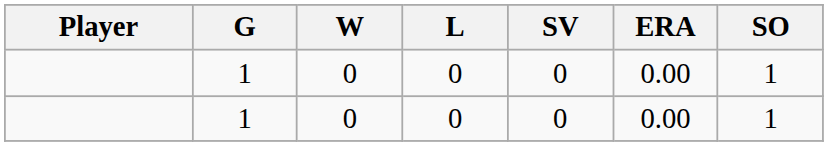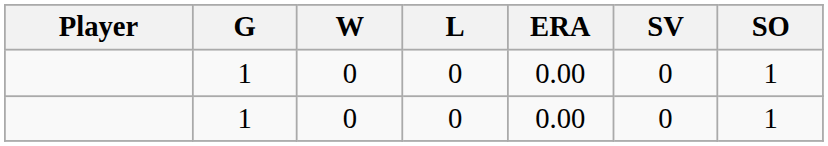columns swapped: (560, 27) <-> (665, 27)
